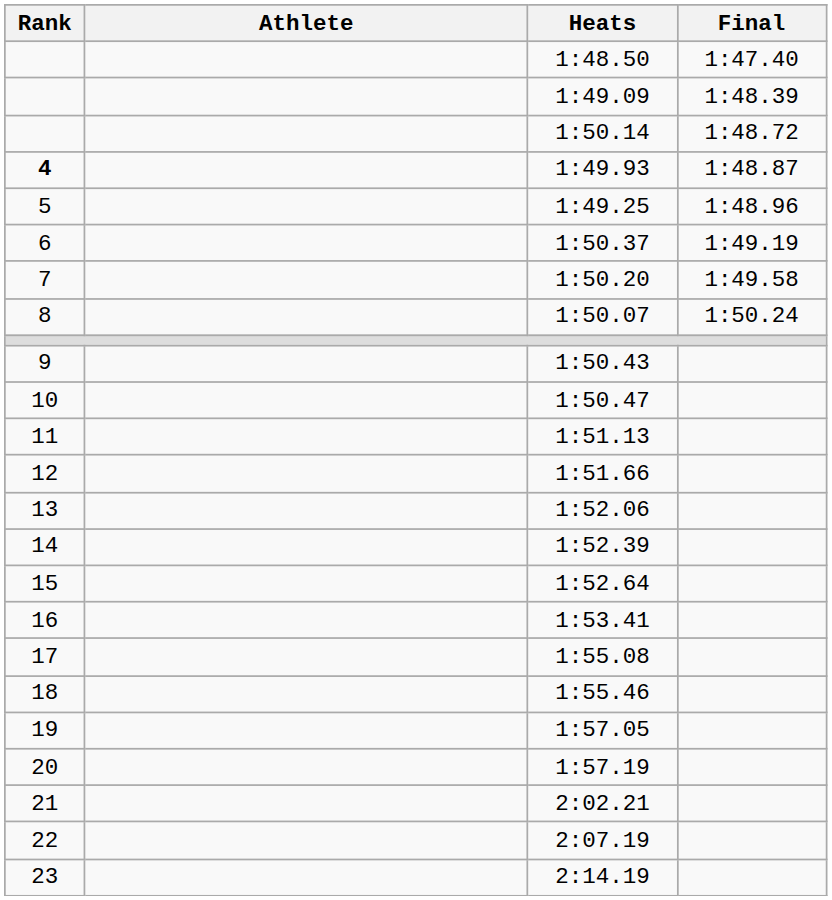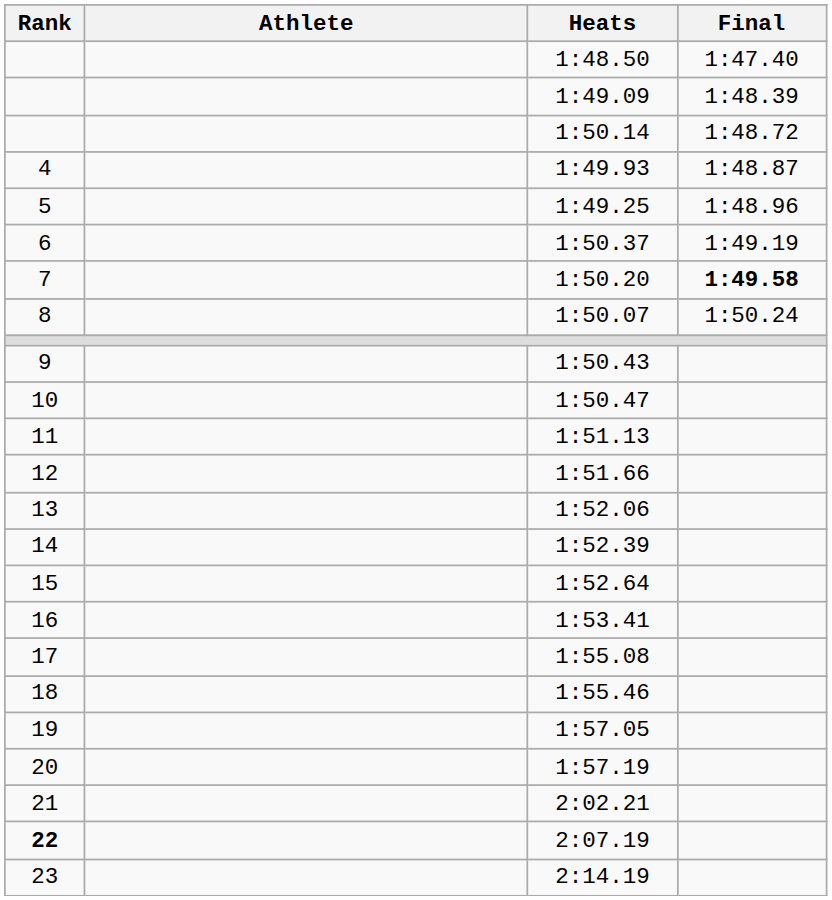(45, 170) bold -> (45, 170) normal
(752, 280) normal -> (752, 280) bold
(45, 840) normal -> (45, 840) bold
